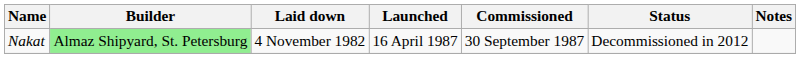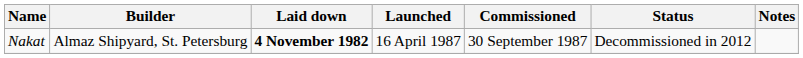(150, 41) lightgreen background -> (150, 41) no background
(310, 41) normal -> (311, 41) bold
